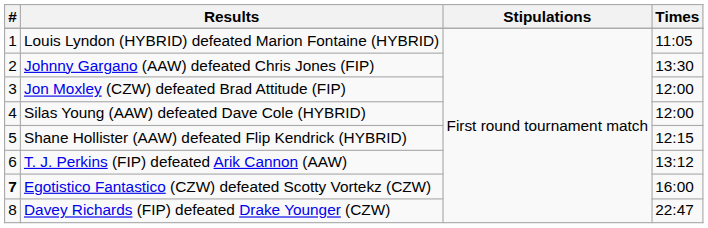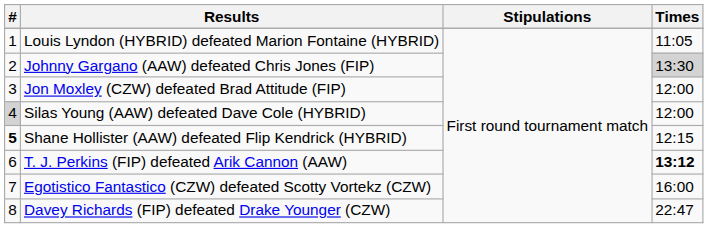(675, 65) no background -> (675, 65) lightgrey background
(12, 113) no background -> (12, 113) lightgrey background
(12, 137) normal -> (12, 137) bold
(675, 162) normal -> (675, 162) bold
(12, 186) bold -> (12, 186) normal
